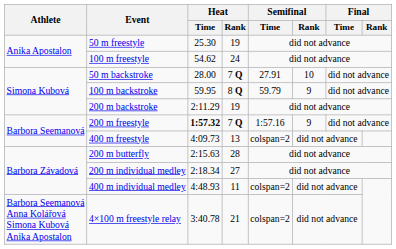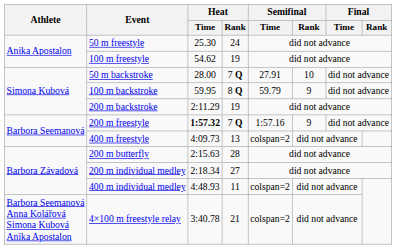(235, 43) 19 -> (235, 43) 24
(235, 59) 24 -> (235, 59) 19
